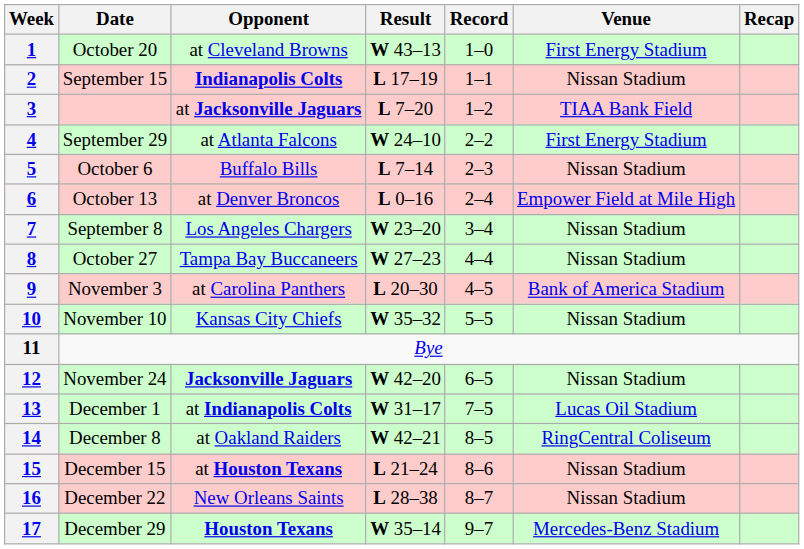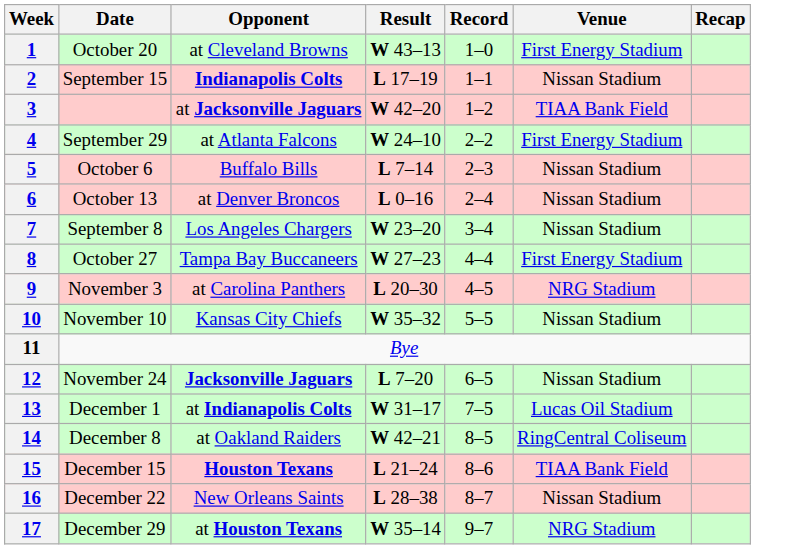(406, 109) L 7–20 -> (406, 109) W 42–20
(626, 199) Empower Field at Mile High -> (602, 199) Nissan Stadium
(626, 259) Nissan Stadium -> (602, 259) First Energy Stadium
(626, 288) Bank of America Stadium -> (602, 288) NRG Stadium
(406, 378) W 42–20 -> (406, 378) L 7–20
(269, 468) at Houston Texans -> (269, 468) Houston Texans
(626, 468) Nissan Stadium -> (602, 468) TIAA Bank Field
(269, 528) Houston Texans -> (269, 528) at Houston Texans
(626, 528) Mercedes-Benz Stadium -> (602, 528) NRG Stadium
